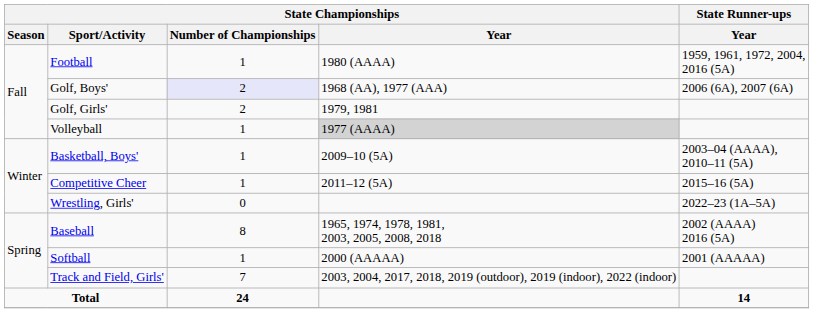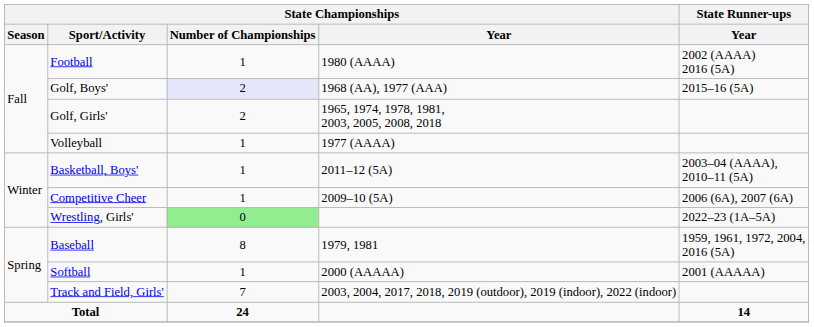(744, 61) 1959, 1961, 1972, 2004, 2016 (5A) -> (719, 61) 2002 (AAAA) 2016 (5A)
(738, 88) 2006 (6A), 2007 (6A) -> (718, 88) 2015–16 (5A)
(350, 108) 1979, 1981 -> (383, 116) 1965, 1974, 1978, 1981, 2003, 2005, 2008, 2018
(358, 128) lightgrey background -> (358, 143) no background
(357, 156) 2009–10 (5A) -> (357, 170) 2011–12 (5A)
(357, 183) 2011–12 (5A) -> (357, 197) 2009–10 (5A)
(718, 183) 2015–16 (5A) -> (738, 197) 2006 (6A), 2007 (6A)
(243, 203) no background -> (243, 217) lightgreen background
(383, 230) 1965, 1974, 1978, 1981, 2003, 2005, 2008, 2018 -> (350, 244) 1979, 1981
(719, 230) 2002 (AAAA) 2016 (5A) -> (744, 244) 1959, 1961, 1972, 2004, 2016 (5A)
